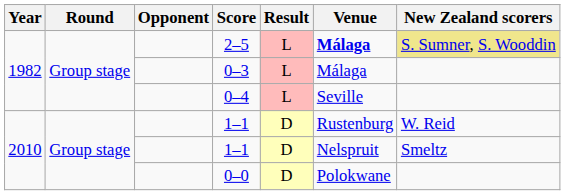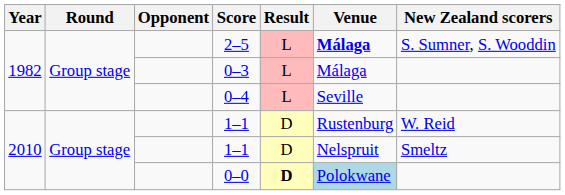(478, 44) khaki background -> (478, 44) no background
(286, 176) normal -> (286, 176) bold
(354, 176) no background -> (354, 176) lightblue background
